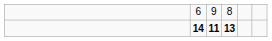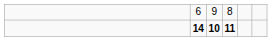(214, 28) 11 -> (214, 28) 10
(229, 28) 13 -> (230, 28) 11
